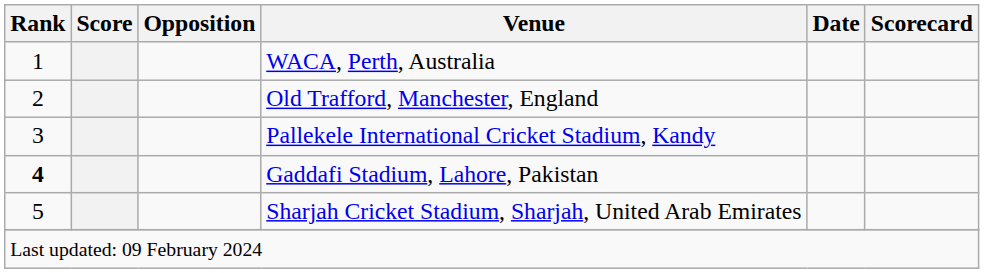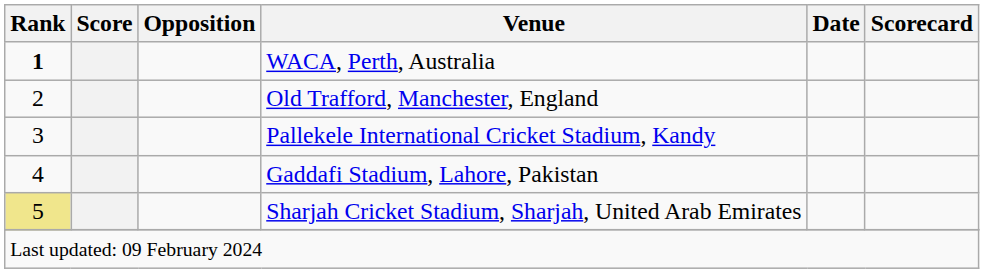(38, 60) normal -> (38, 60) bold
(38, 173) bold -> (38, 173) normal
(38, 211) no background -> (38, 211) khaki background
